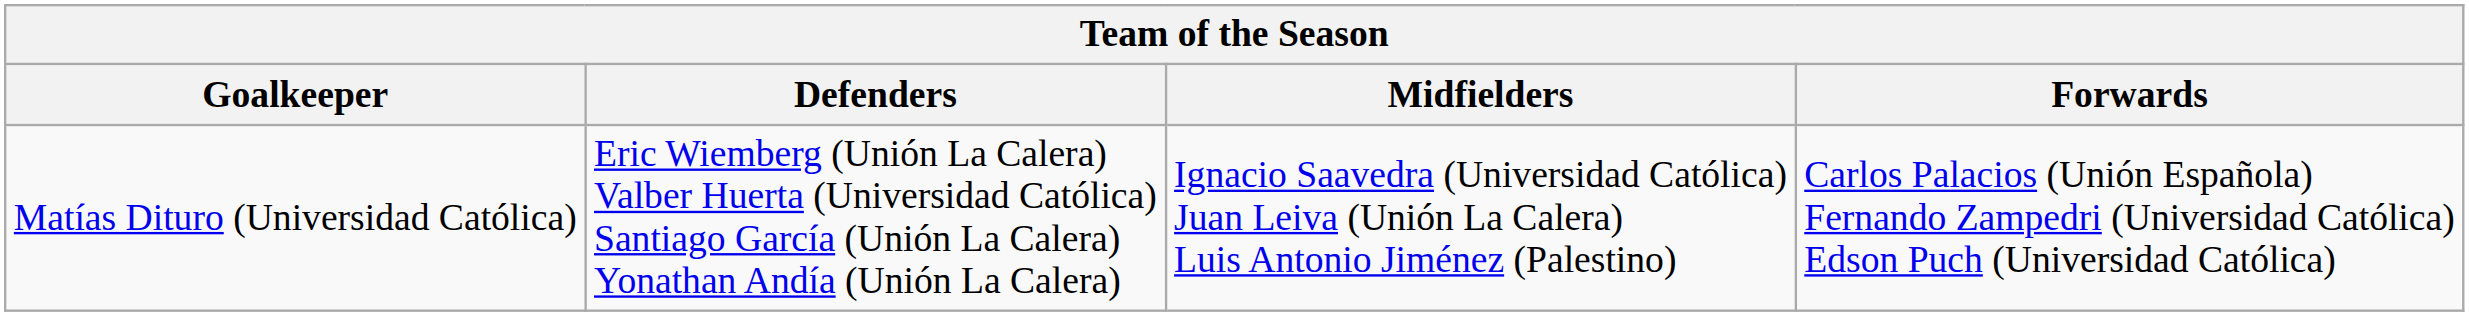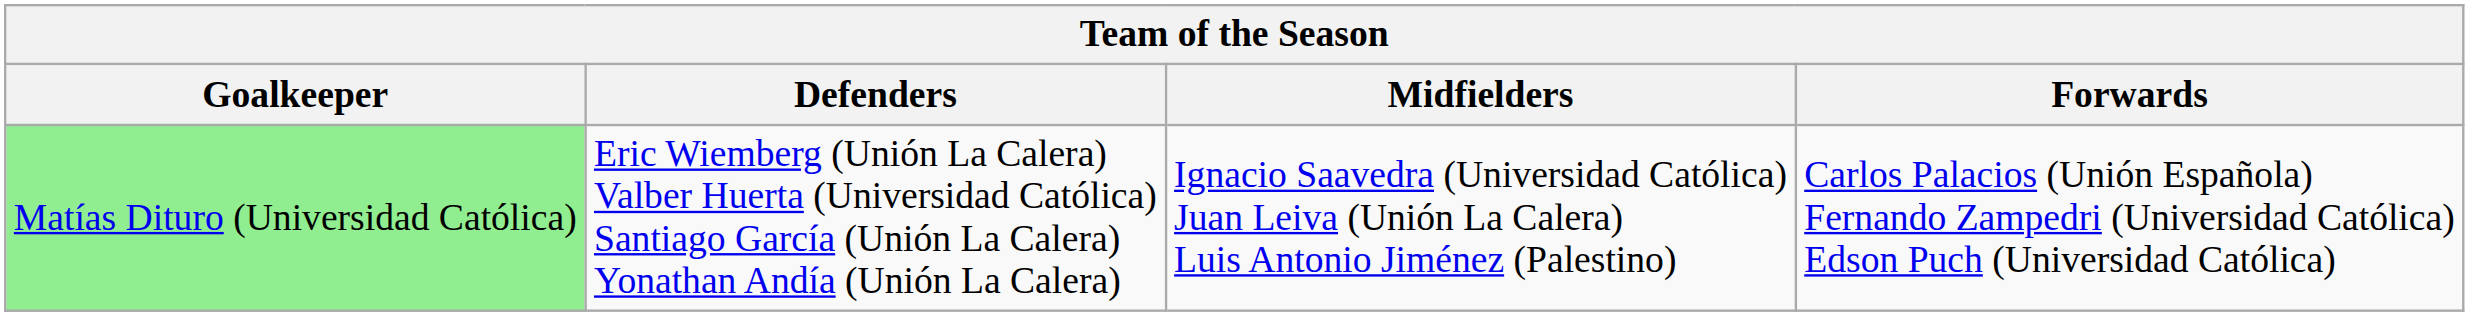(295, 217) no background -> (295, 217) lightgreen background
